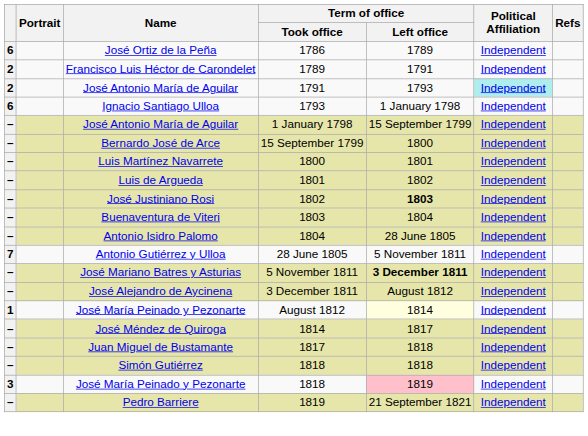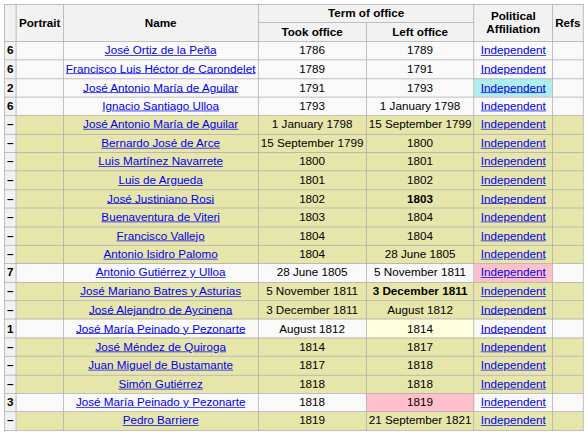(10, 69) 2 -> (10, 69) 6
+ row: (161, 236)
(513, 254) no background -> (513, 273) pink background
